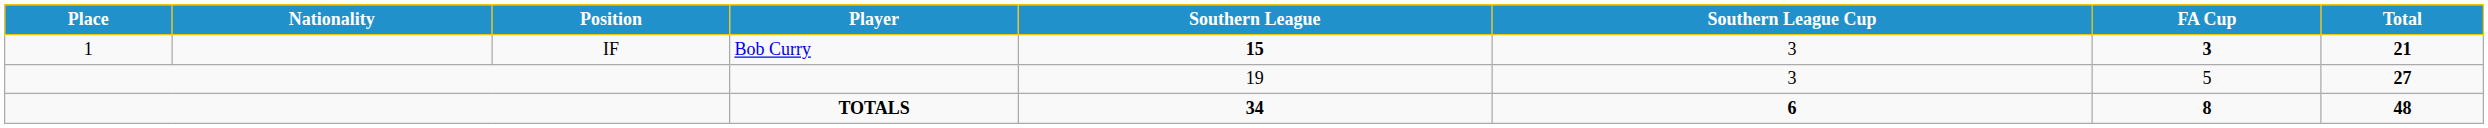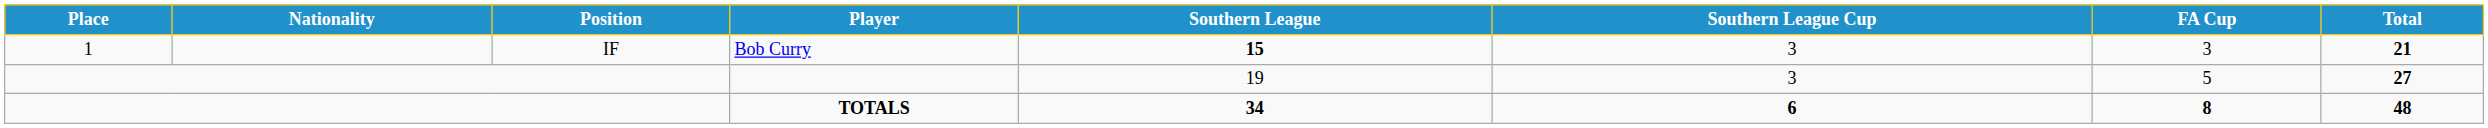(2207, 49) bold -> (2207, 49) normal
